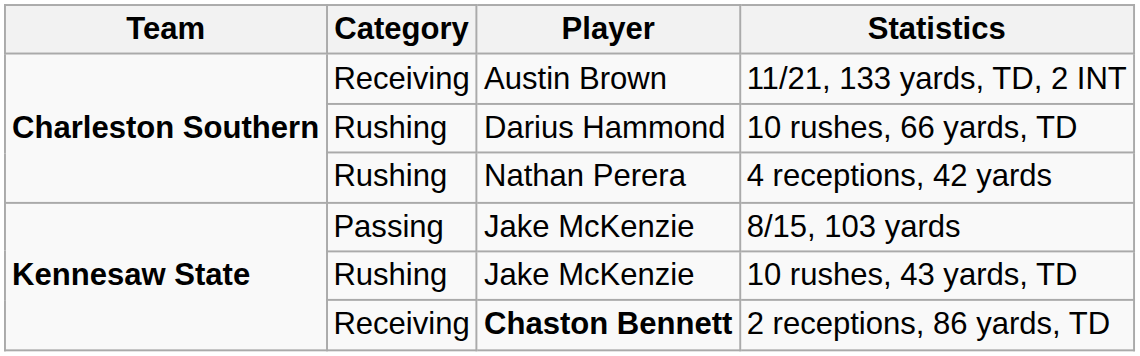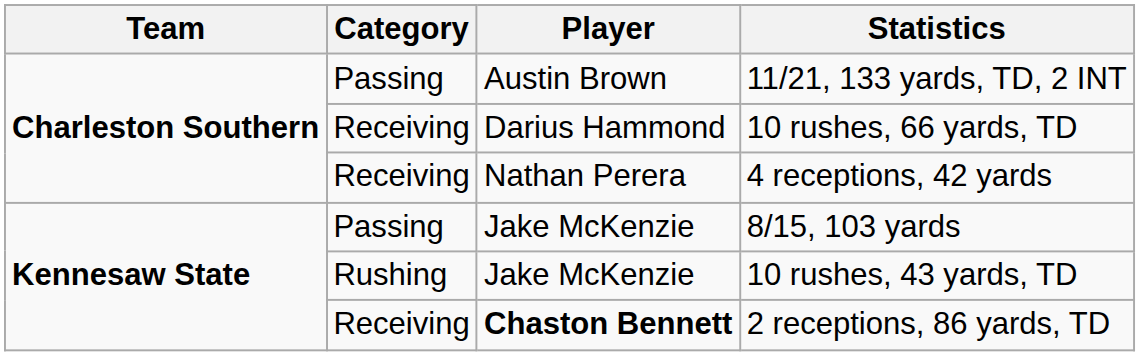(402, 78) Receiving -> (389, 78) Passing
(390, 127) Rushing -> (402, 127) Receiving
(390, 176) Rushing -> (402, 176) Receiving
